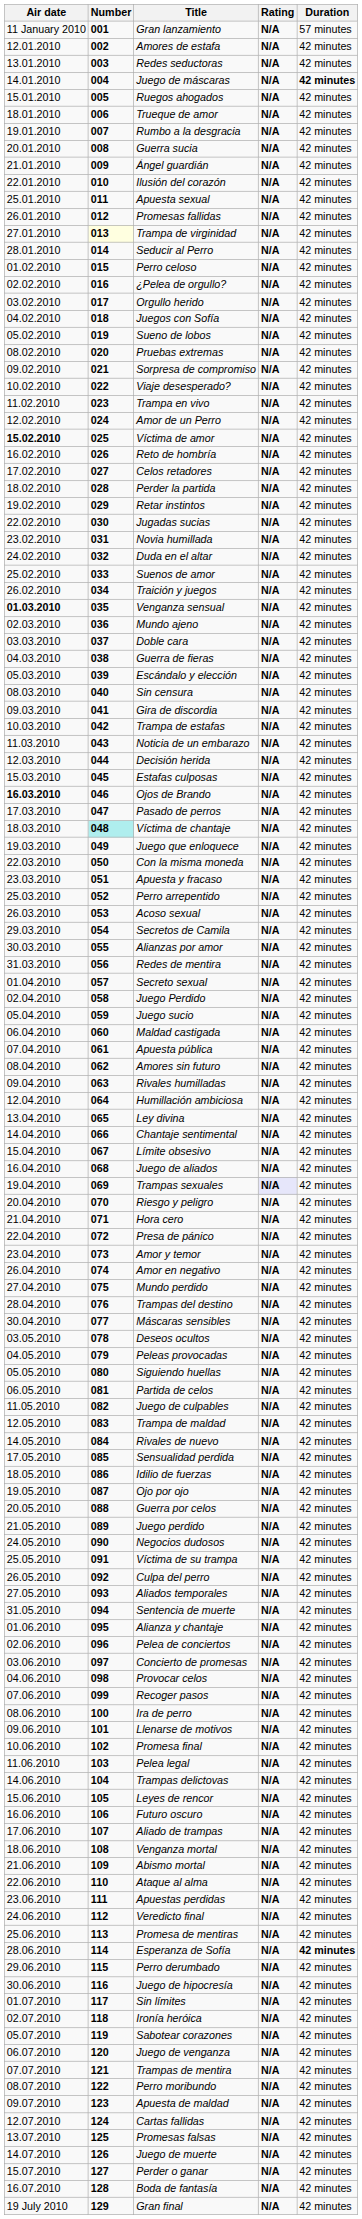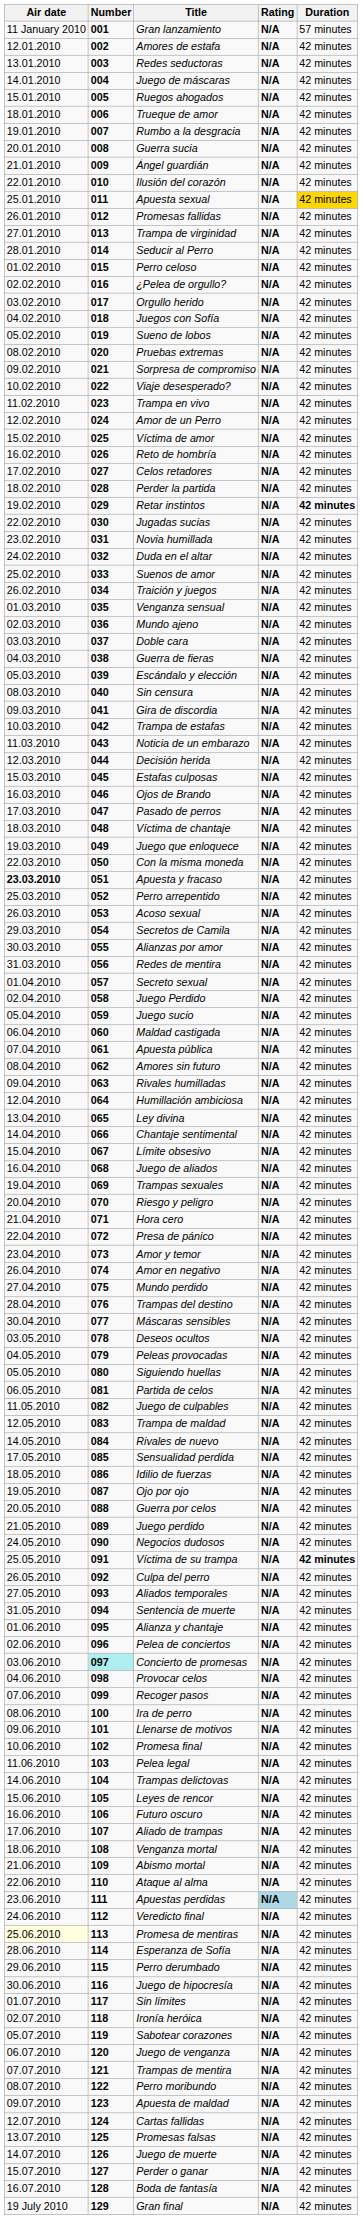(327, 81) bold -> (325, 81) normal
(325, 200) no background -> (325, 200) gold background
(100, 234) lightyellow background -> (100, 234) no background
(34, 438) bold -> (34, 438) normal
(325, 506) normal -> (327, 506) bold
(34, 608) bold -> (34, 608) normal
(34, 795) bold -> (34, 795) normal
(100, 829) paleturquoise background -> (100, 829) no background
(34, 880) normal -> (34, 880) bold
(270, 1186) lavender background -> (270, 1186) no background
(325, 1560) normal -> (327, 1560) bold
(100, 1662) no background -> (100, 1662) paleturquoise background
(270, 1900) no background -> (270, 1900) lightblue background
(34, 1934) no background -> (34, 1934) lightyellow background
(327, 1951) bold -> (325, 1951) normal
